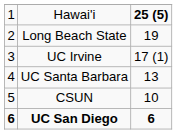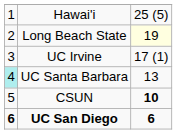(151, 14) bold -> (151, 14) normal
(151, 35) no background -> (151, 35) lightyellow background
(11, 77) no background -> (11, 77) paleturquoise background
(151, 98) normal -> (151, 98) bold
